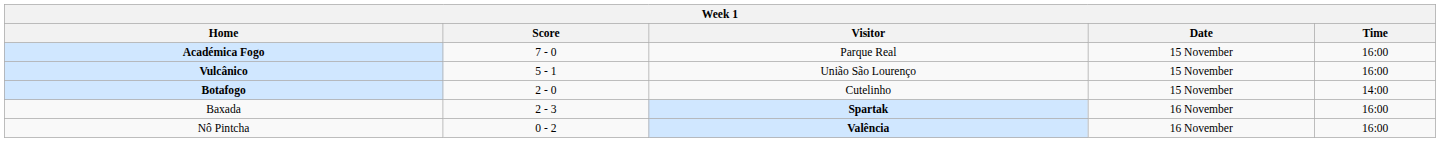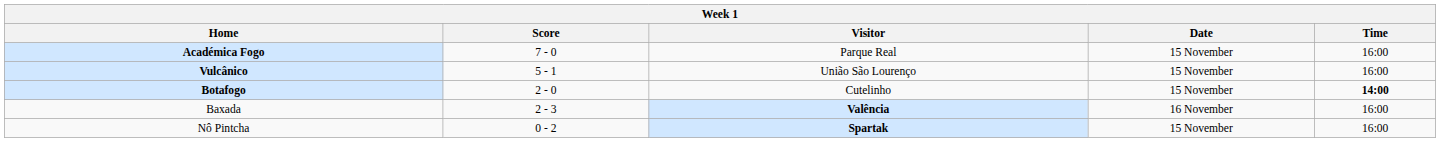(1375, 90) normal -> (1375, 90) bold
(868, 109) Spartak -> (868, 109) Valência
(868, 128) Valência -> (868, 128) Spartak
(1201, 128) 16 November -> (1201, 128) 15 November
